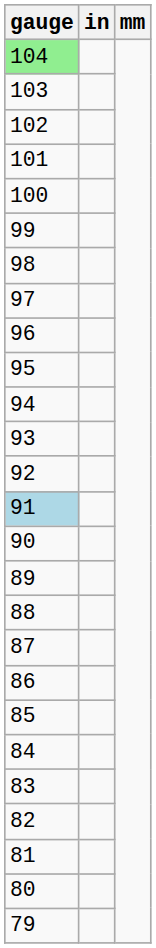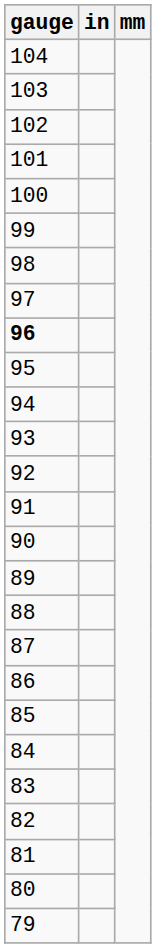(29, 57) lightgreen background -> (29, 57) no background
(23, 335) normal -> (23, 335) bold
(23, 509) lightblue background -> (23, 509) no background
